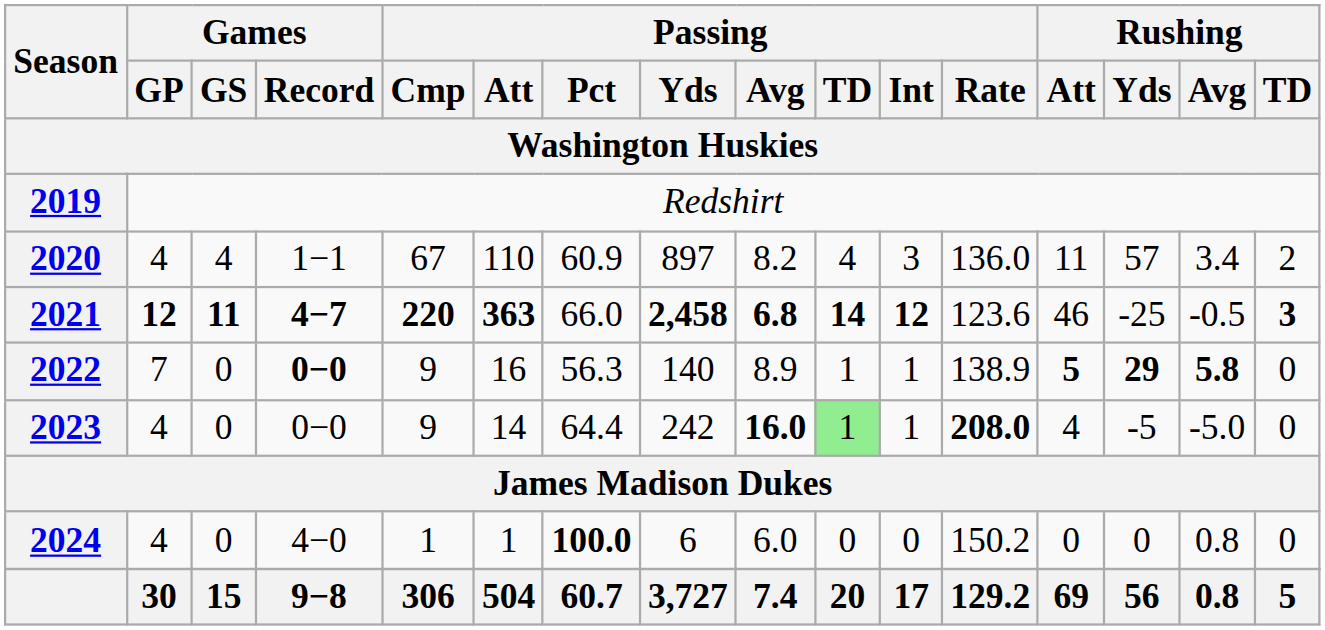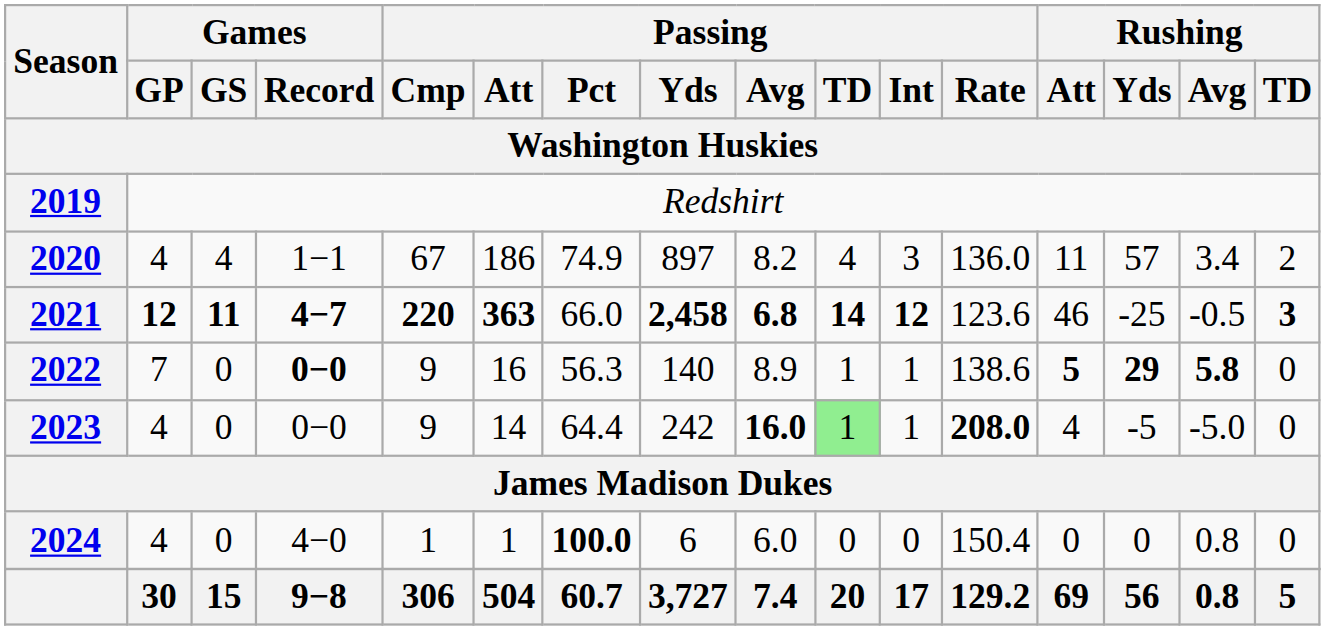(509, 257) 110 -> (509, 257) 186
(592, 257) 60.9 -> (592, 257) 74.9
(990, 370) 138.9 -> (990, 370) 138.6
(990, 539) 150.2 -> (990, 539) 150.4
